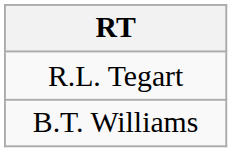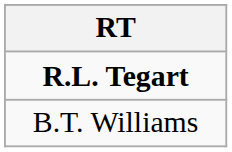(116, 75) normal -> (116, 75) bold
